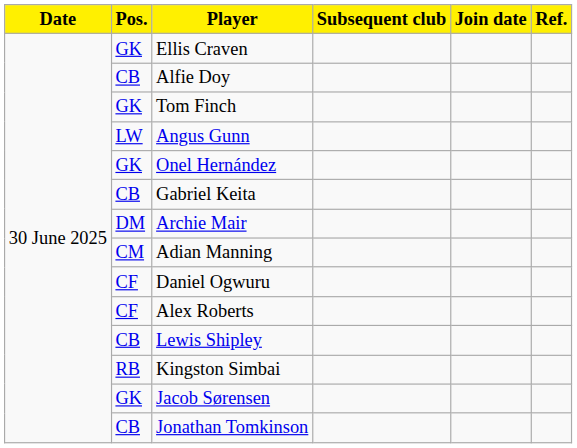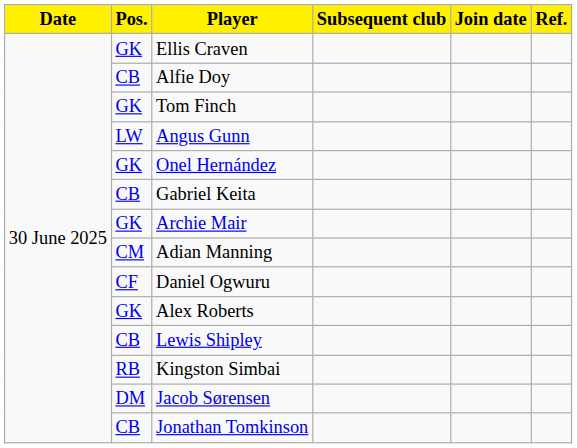(130, 223) DM -> (129, 223) GK
(127, 310) CF -> (129, 310) GK
(129, 398) GK -> (130, 398) DM
